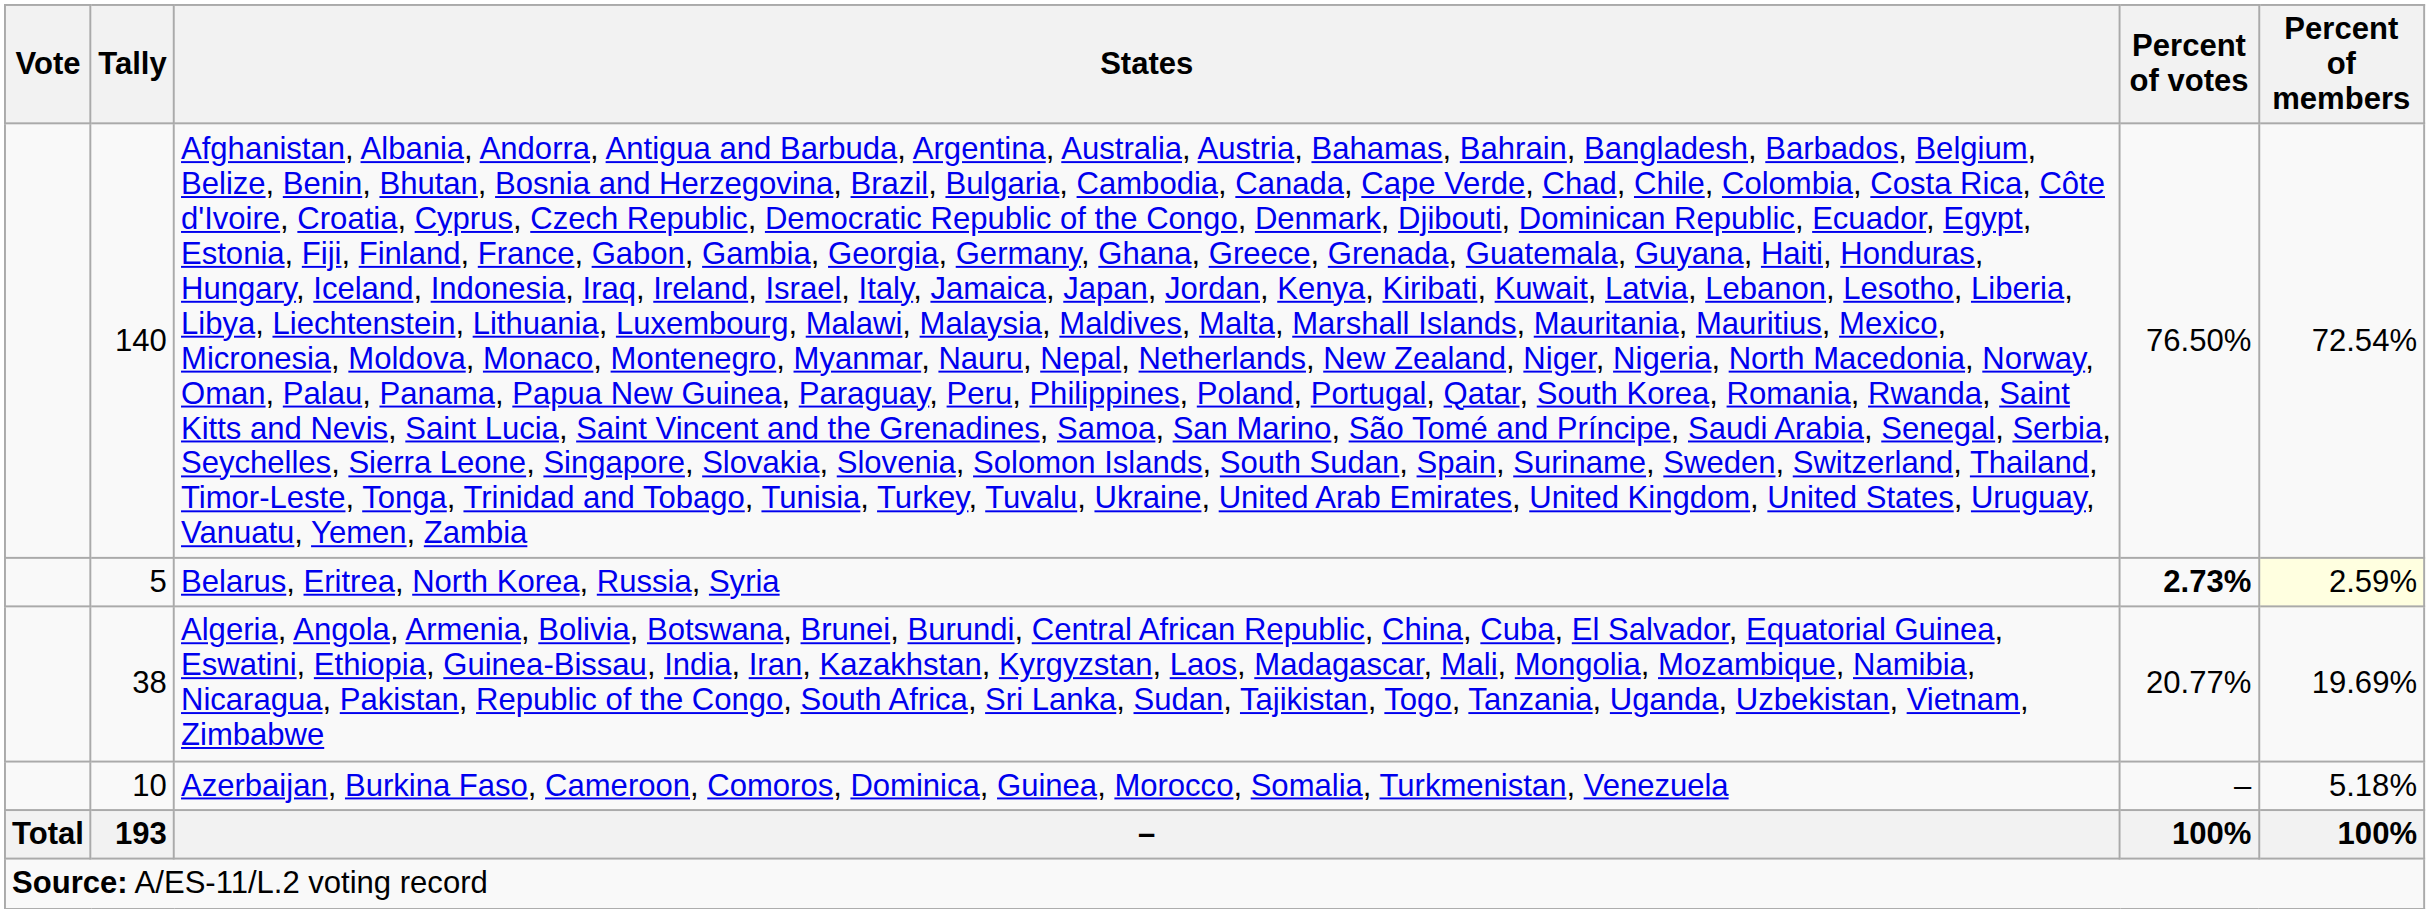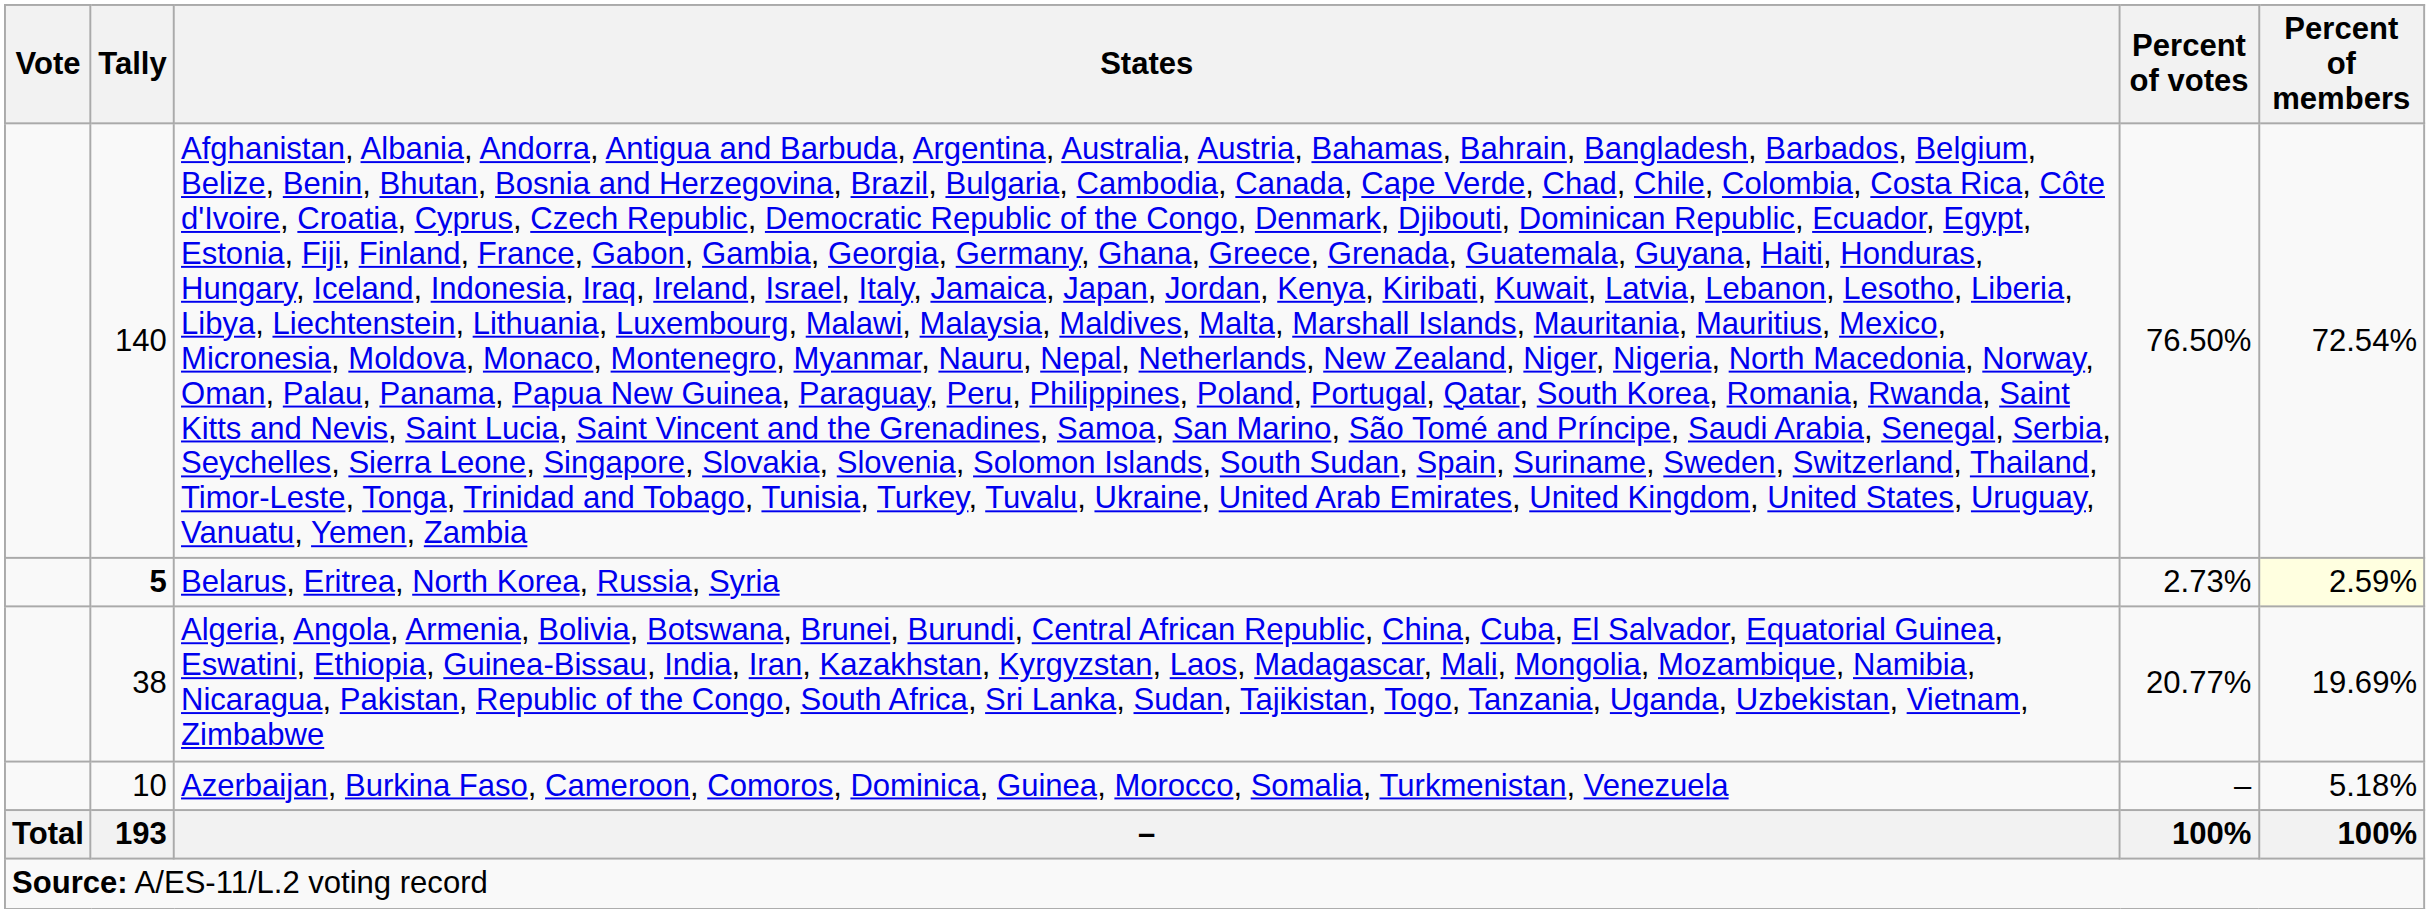(158, 581) normal -> (158, 581) bold
(2207, 581) bold -> (2207, 581) normal
